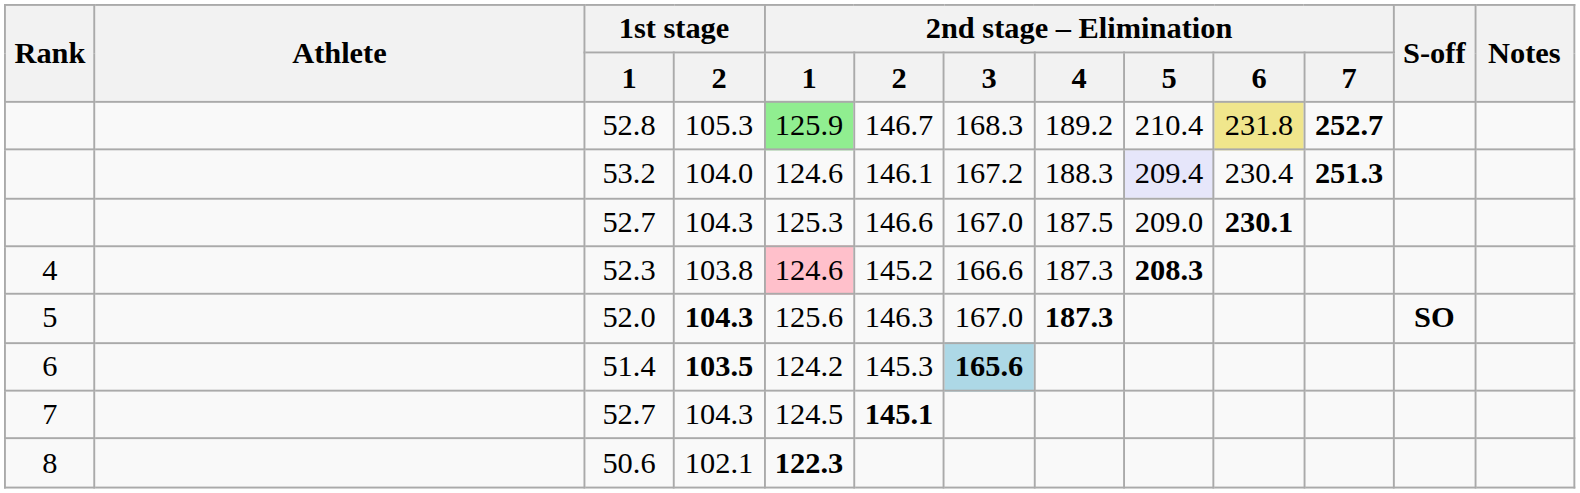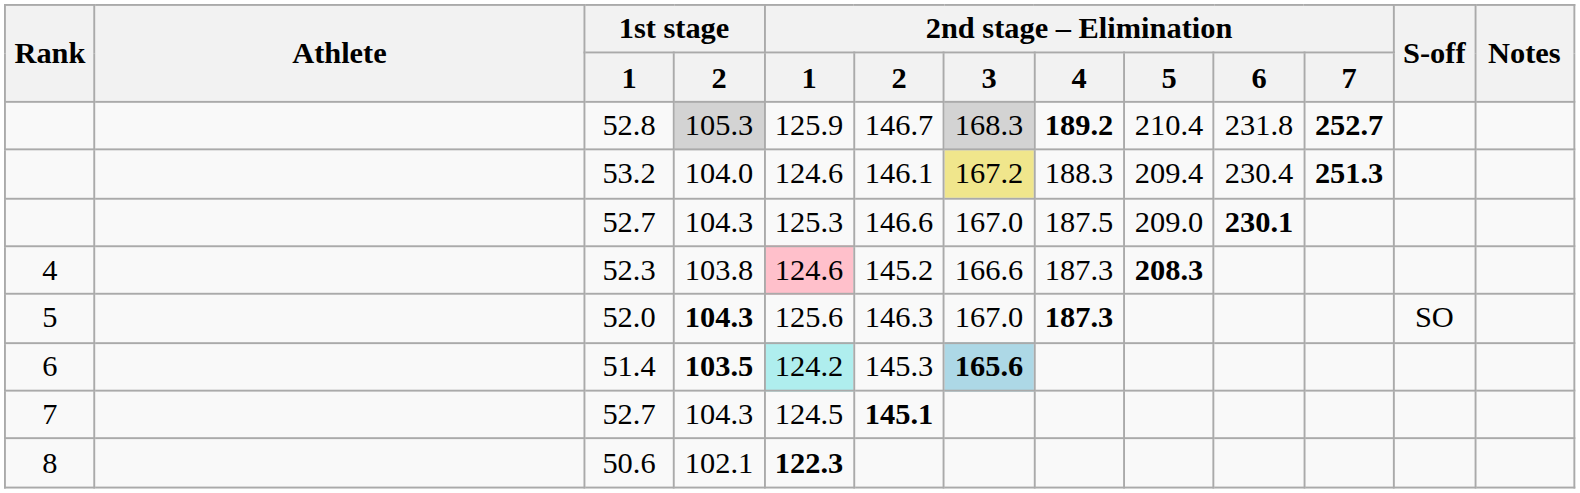(719, 125) no background -> (719, 125) lightgrey background
(809, 125) lightgreen background -> (809, 125) no background
(989, 125) no background -> (989, 125) lightgrey background
(1079, 125) normal -> (1079, 125) bold
(1259, 125) khaki background -> (1259, 125) no background
(989, 173) no background -> (989, 173) khaki background
(1169, 173) lavender background -> (1169, 173) no background
(1434, 317) bold -> (1434, 317) normal
(809, 366) no background -> (809, 366) paleturquoise background
